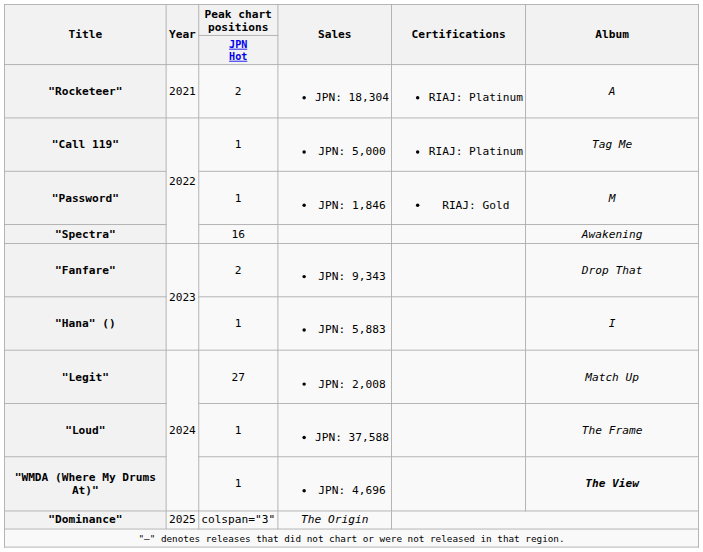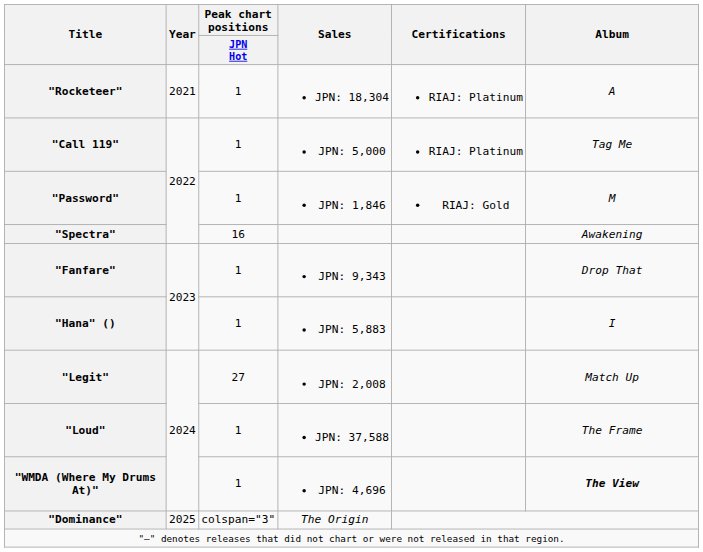(238, 91) 2 -> (238, 91) 1
(238, 270) 2 -> (238, 270) 1
